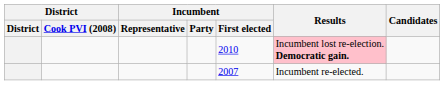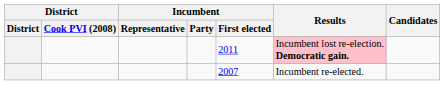(228, 50) 2010 -> (228, 50) 2011
